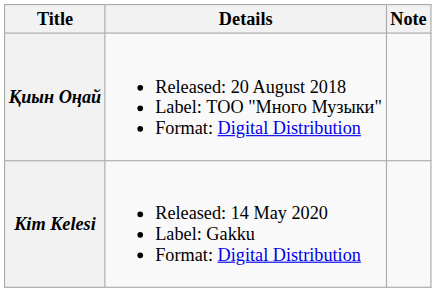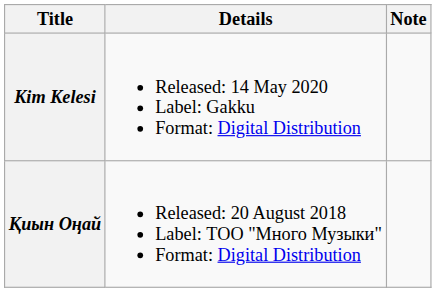rows swapped: (55, 96) <-> (55, 223)
